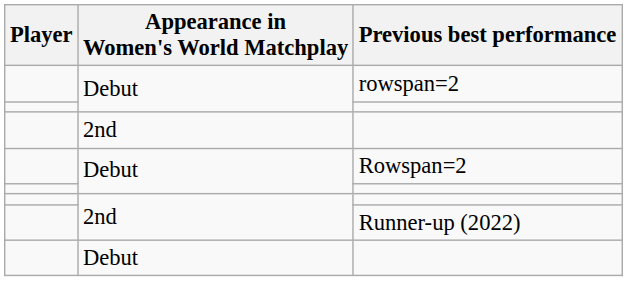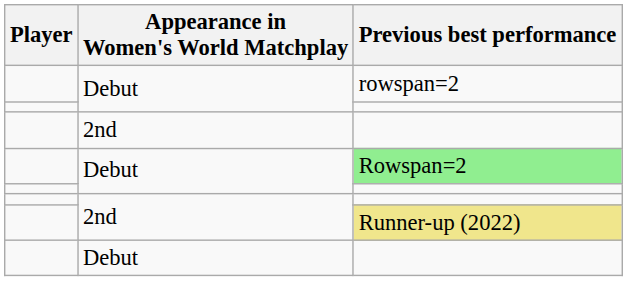(413, 165) no background -> (413, 165) lightgreen background
(440, 222) no background -> (440, 222) khaki background
